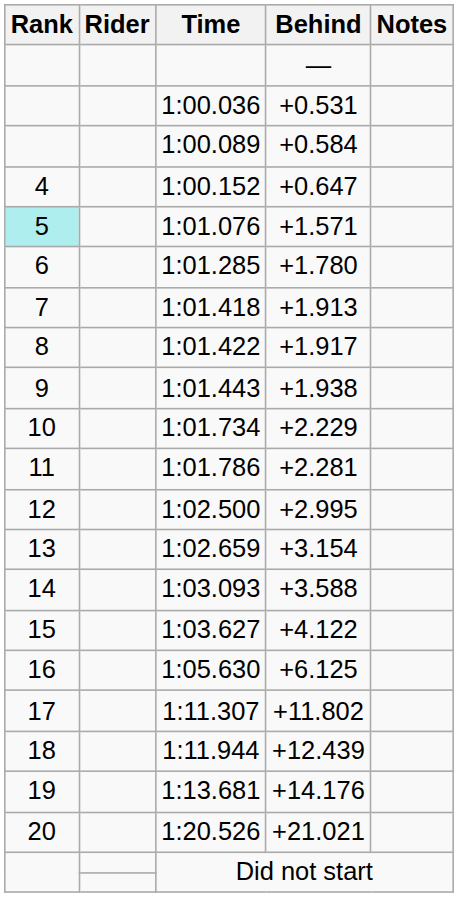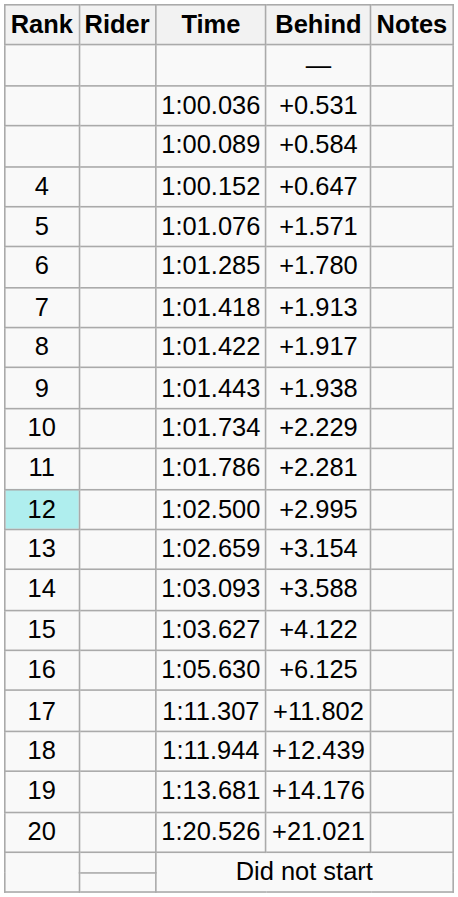(42, 226) paleturquoise background -> (42, 226) no background
(42, 508) no background -> (42, 508) paleturquoise background
